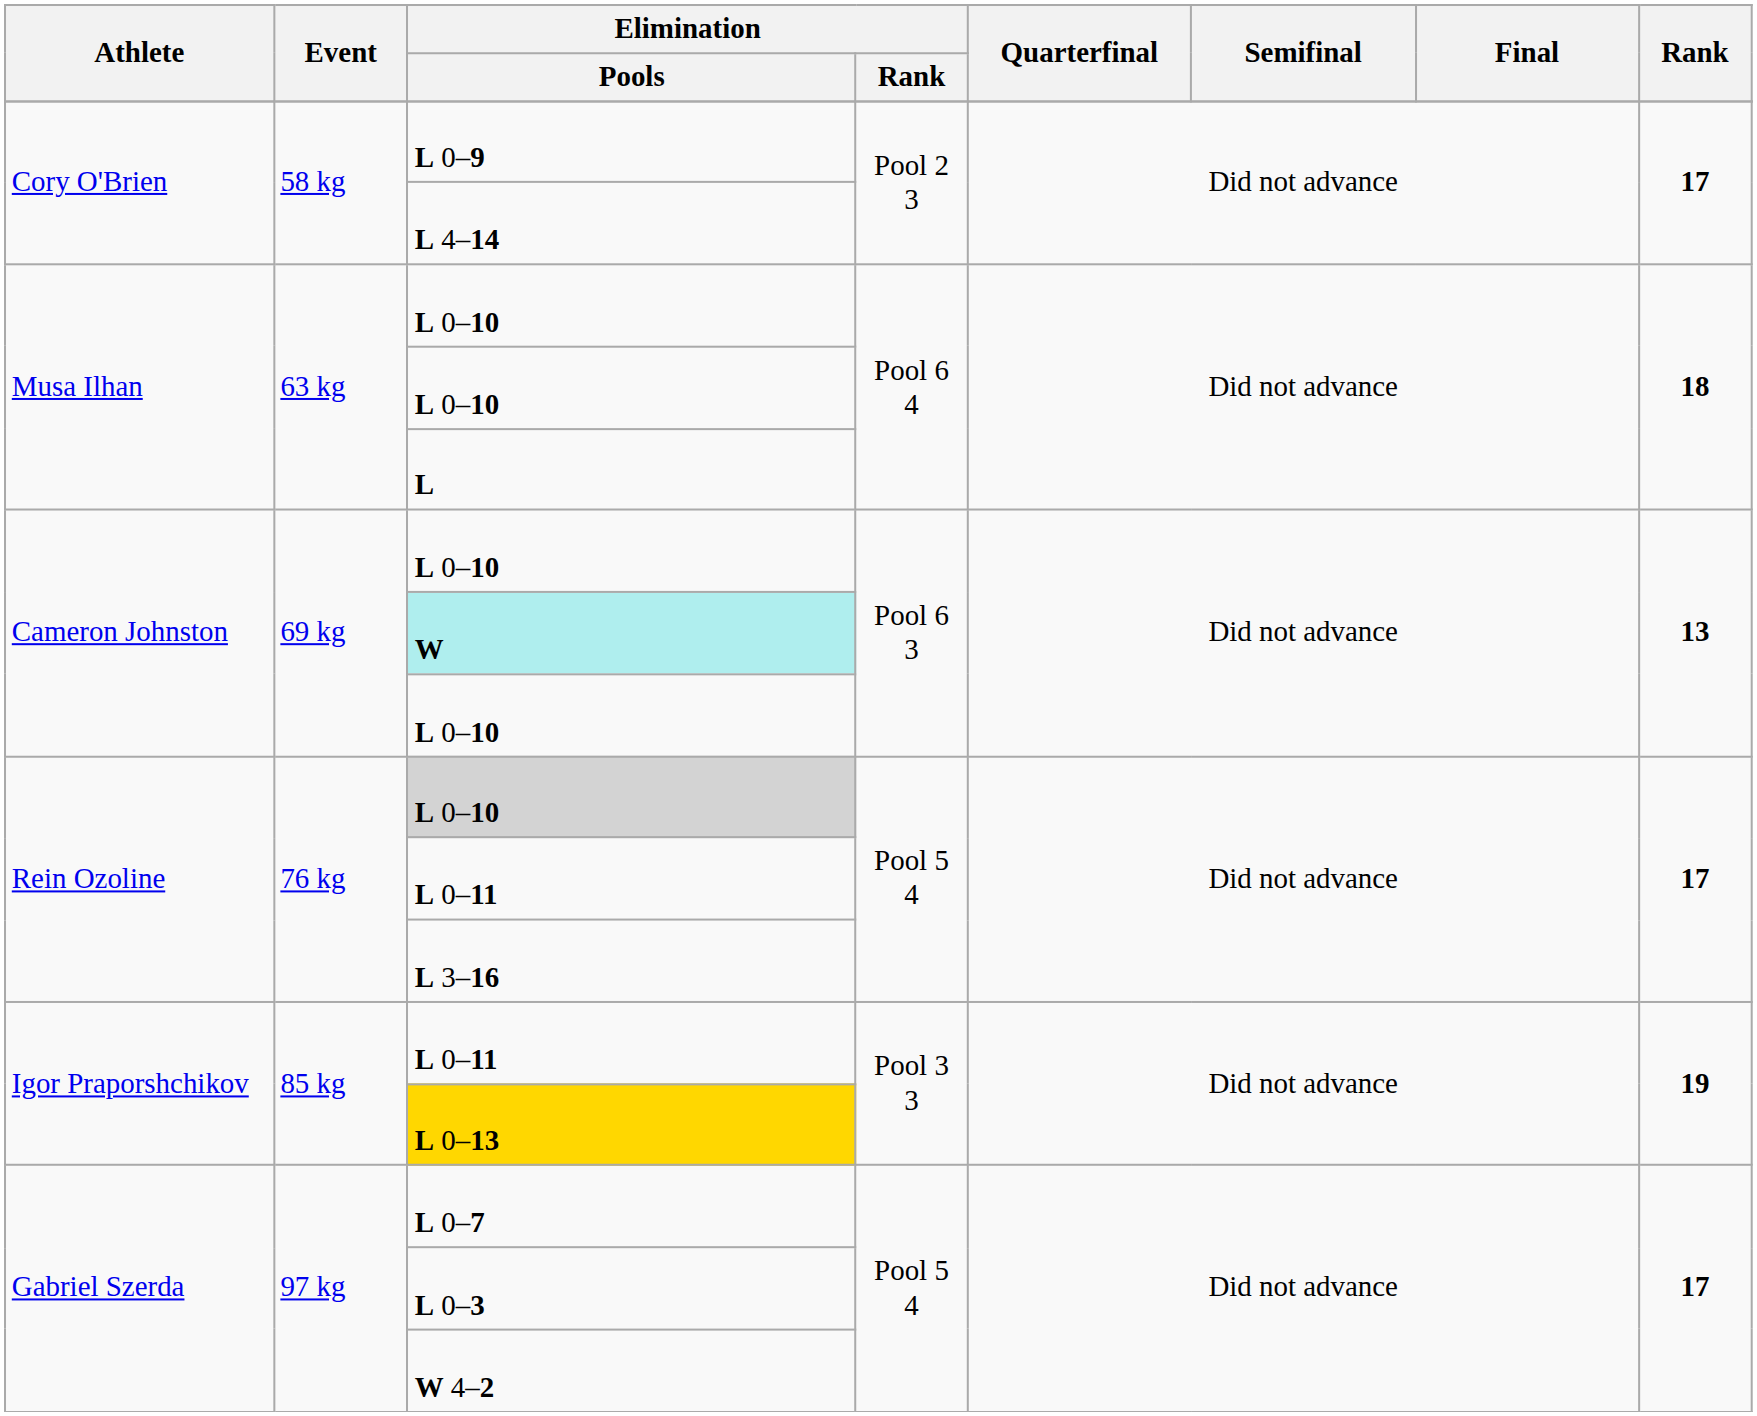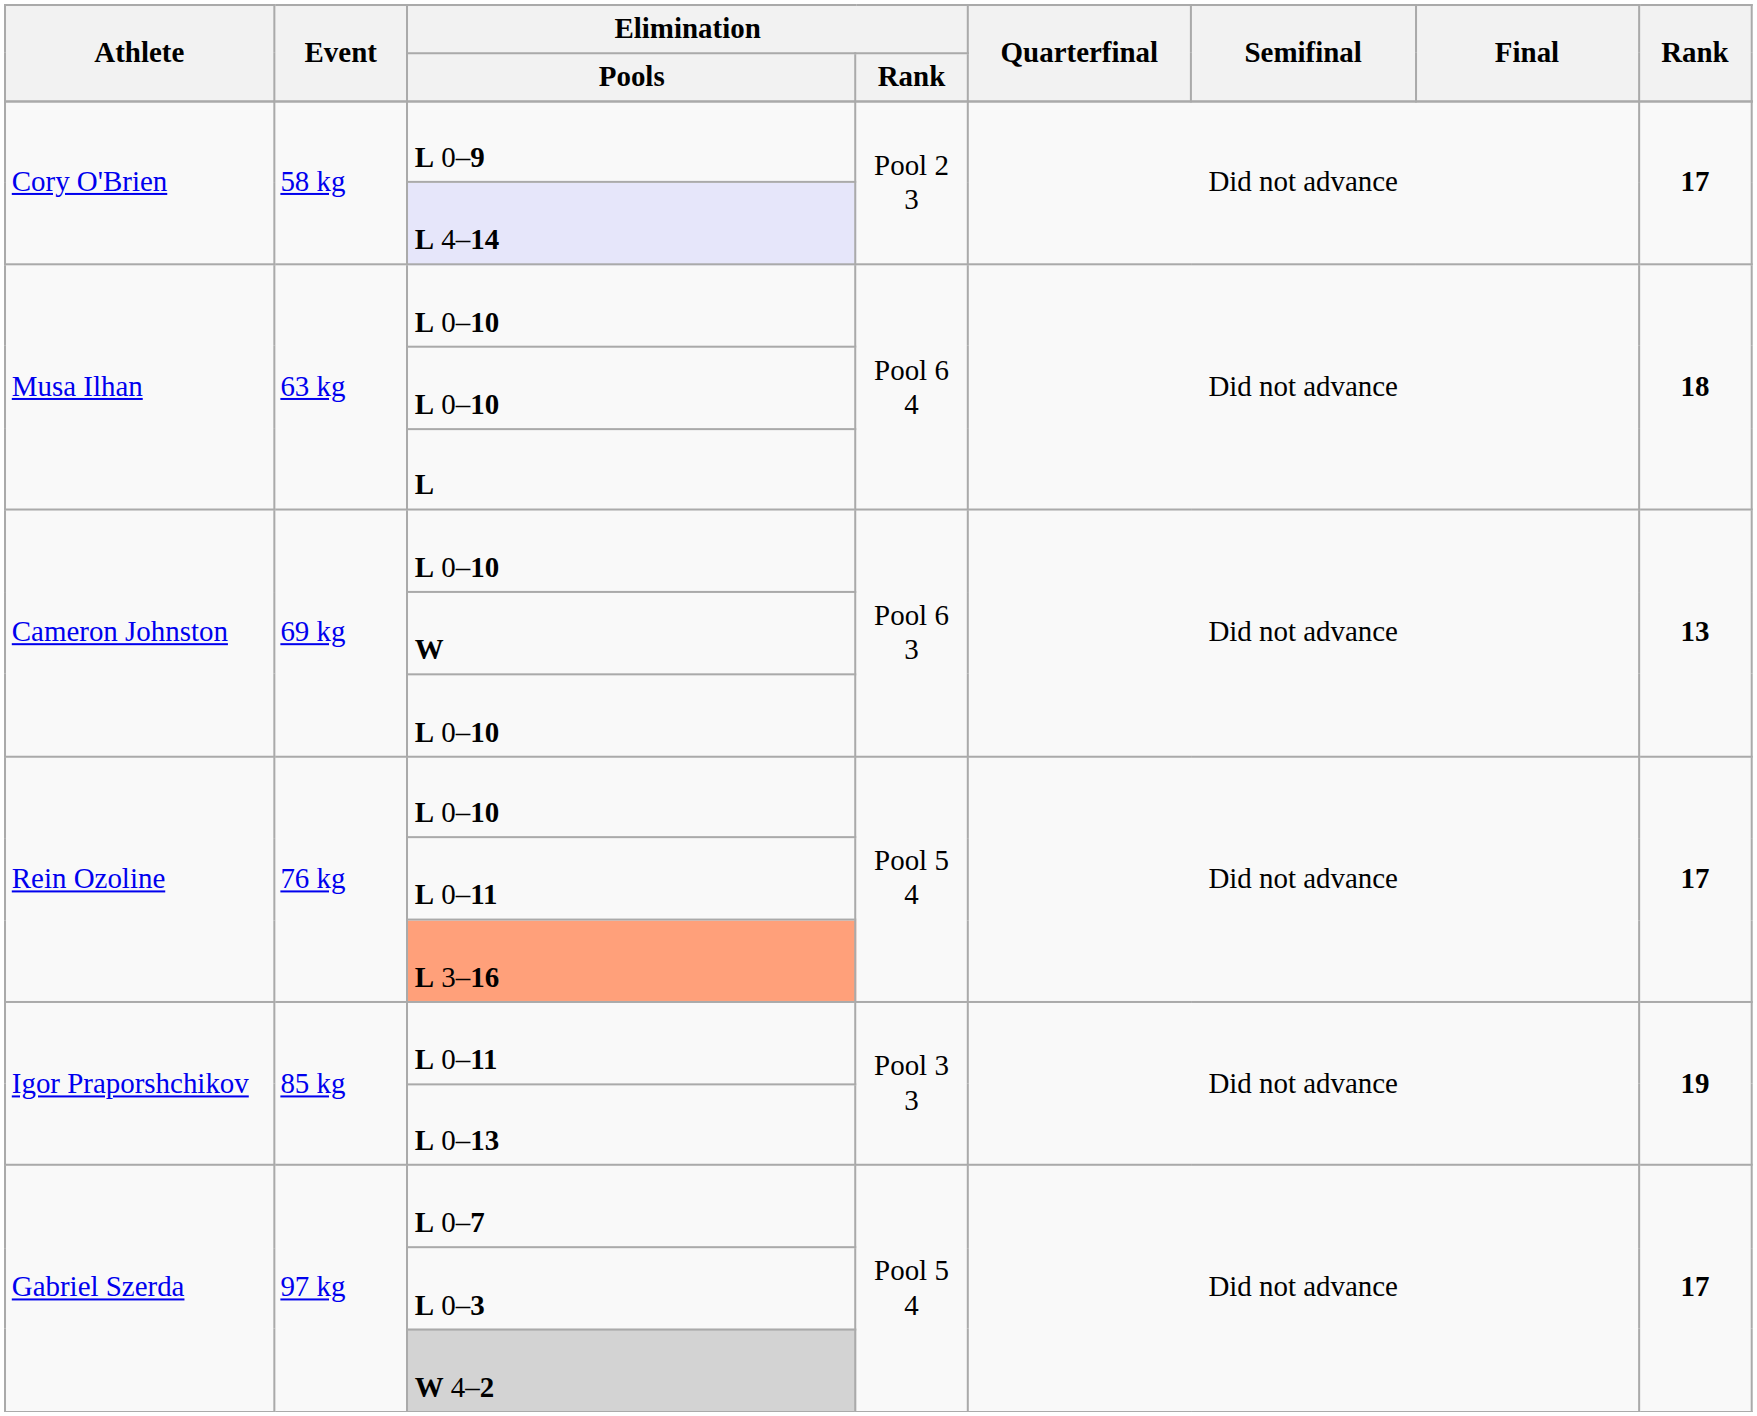(457, 240) no background -> (457, 240) lavender background
(429, 649) paleturquoise background -> (429, 649) no background
(457, 813) lightgrey background -> (457, 813) no background
(457, 977) no background -> (457, 977) lightsalmon background
(457, 1141) gold background -> (457, 1141) no background
(454, 1387) no background -> (454, 1387) lightgrey background
